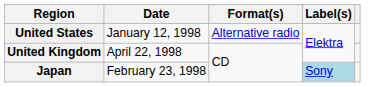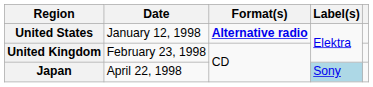(256, 33) normal -> (260, 33) bold
(144, 52) April 22, 1998 -> (156, 52) February 23, 1998
(156, 71) February 23, 1998 -> (144, 71) April 22, 1998
